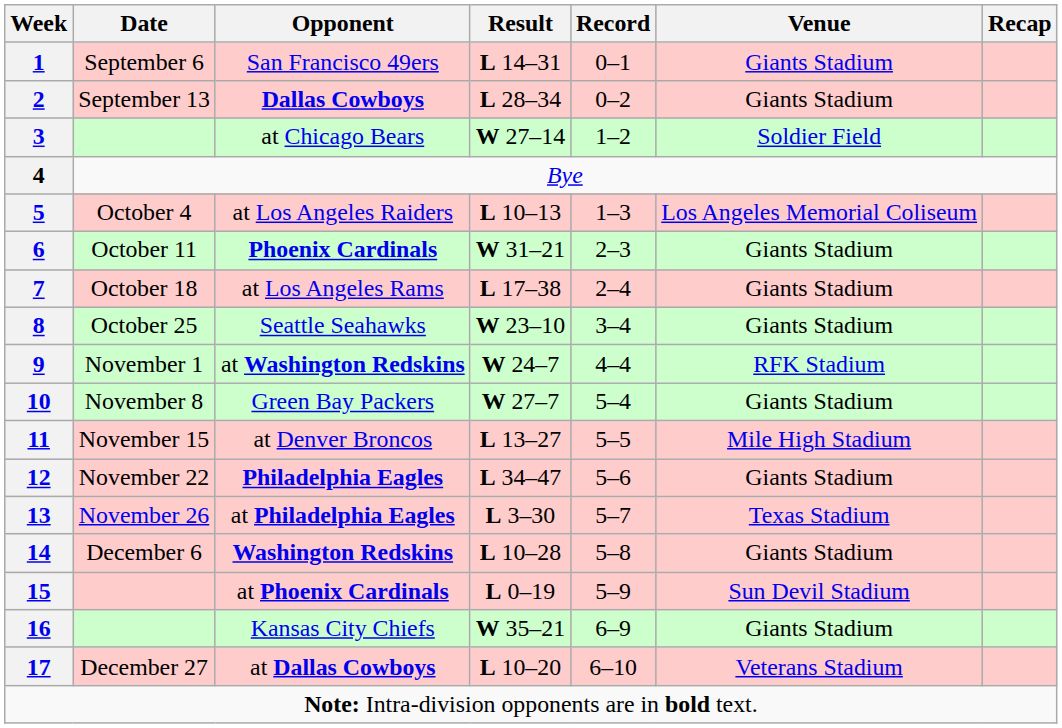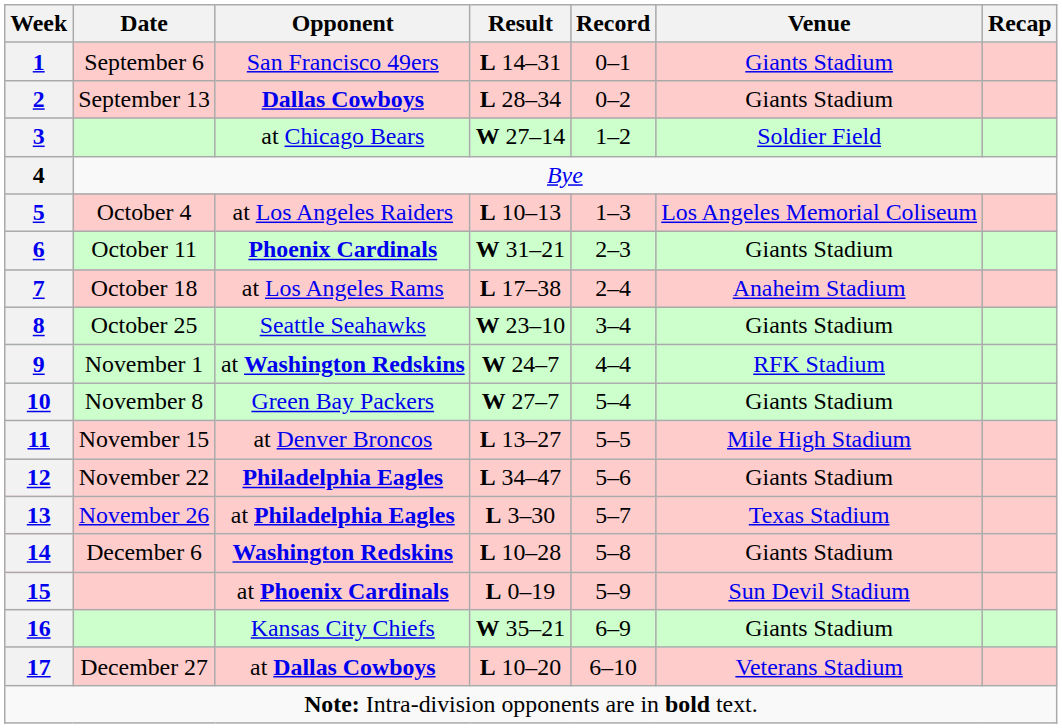(819, 288) Giants Stadium -> (819, 288) Anaheim Stadium
